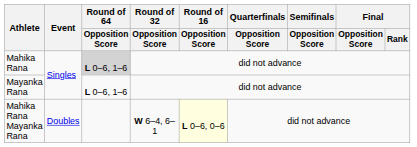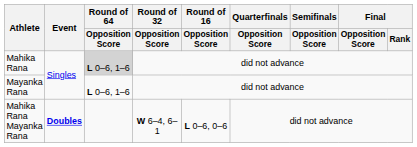(63, 121) normal -> (64, 121) bold
(203, 126) lightyellow background -> (206, 126) no background
